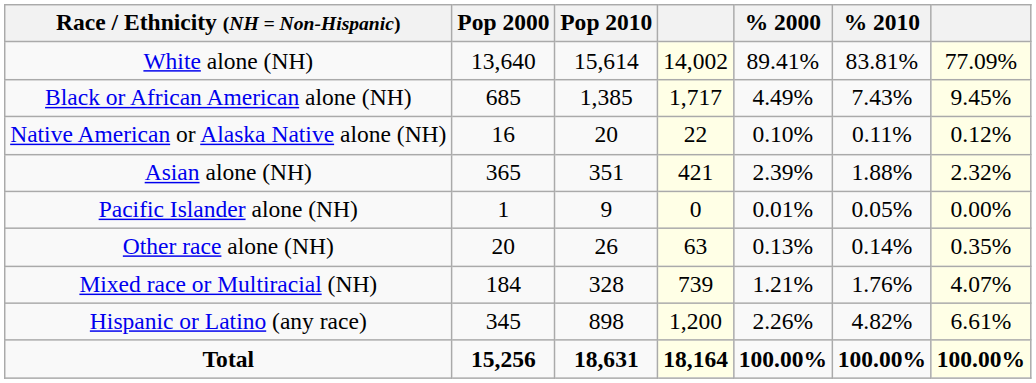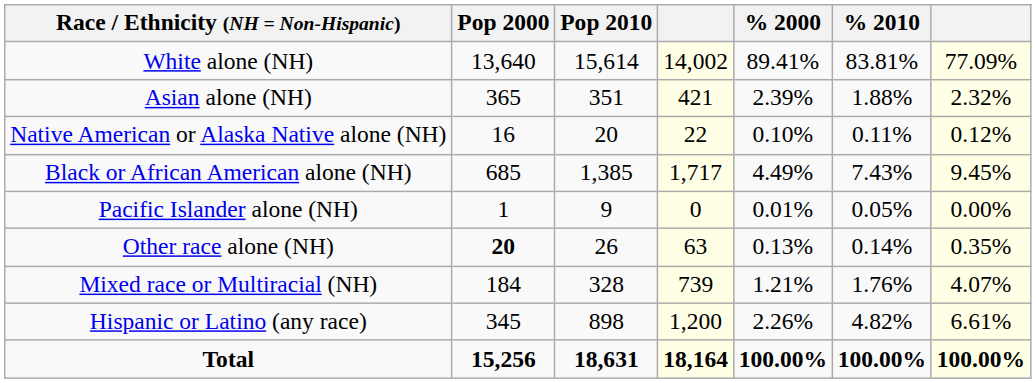rows swapped: (228, 97) <-> (228, 172)
(503, 246) normal -> (503, 246) bold
